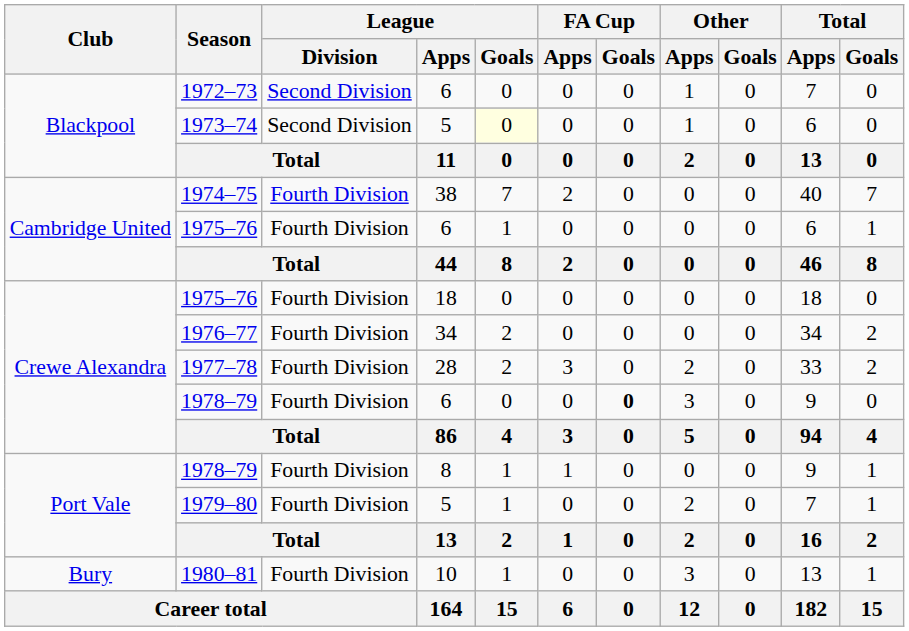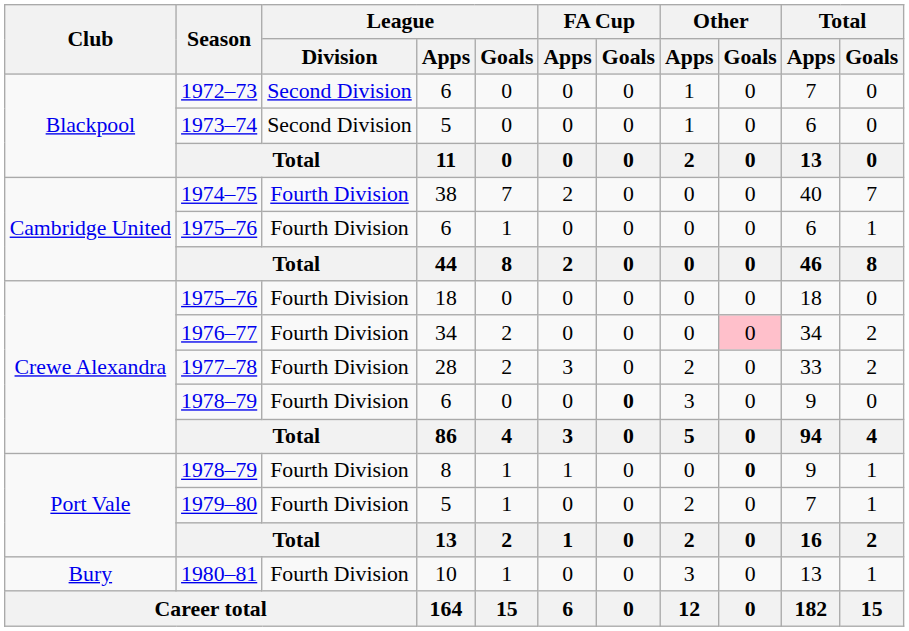(507, 125) lightyellow background -> (507, 125) no background
(750, 332) no background -> (750, 332) pink background
(750, 470) normal -> (750, 470) bold
